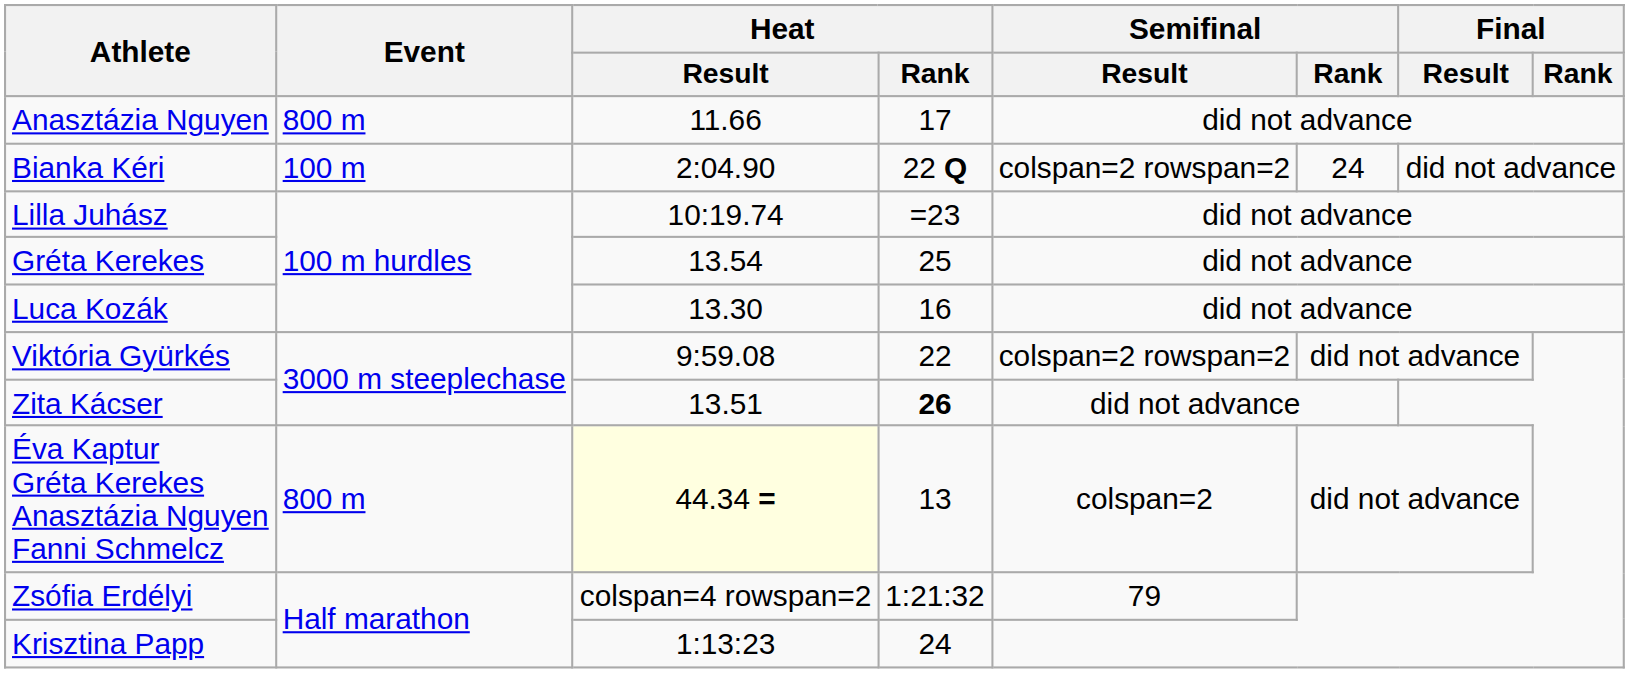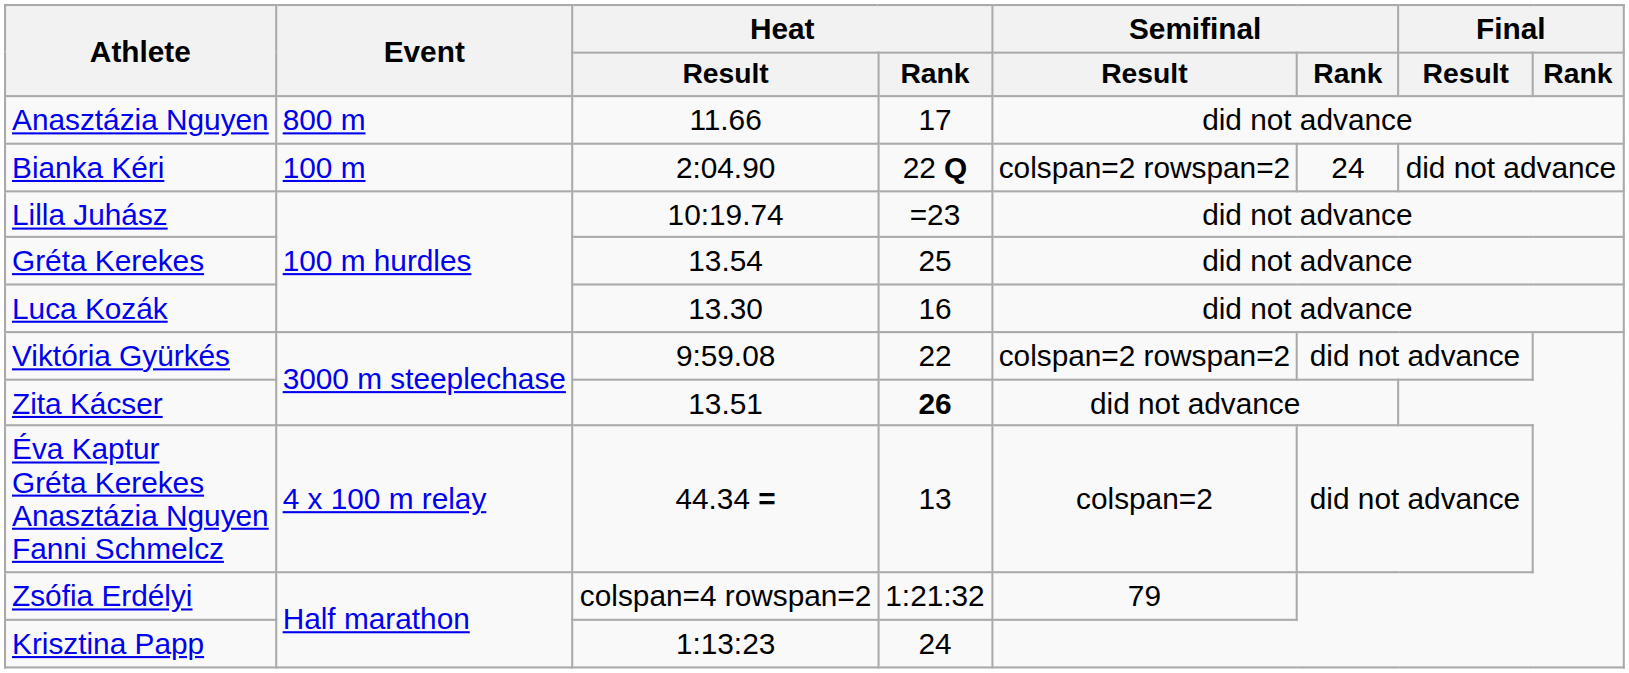(324, 500) 800 m -> (385, 500) 4 x 100 m relay
(726, 500) lightyellow background -> (726, 500) no background
